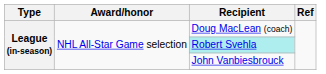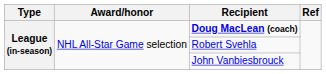(242, 28) normal -> (245, 28) bold
(224, 45) paleturquoise background -> (224, 45) no background
